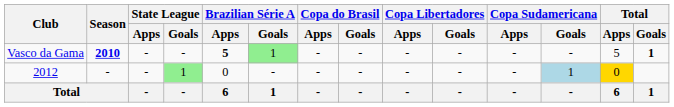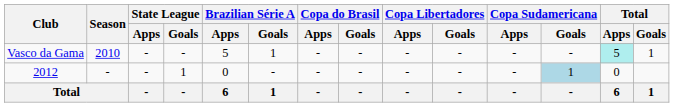(108, 53) bold -> (108, 53) normal
(225, 53) bold -> (225, 53) normal
(273, 53) lightgreen background -> (273, 53) no background
(617, 53) no background -> (617, 53) paleturquoise background
(651, 53) bold -> (651, 53) normal
(183, 72) lightgreen background -> (183, 72) no background
(617, 72) gold background -> (617, 72) no background
